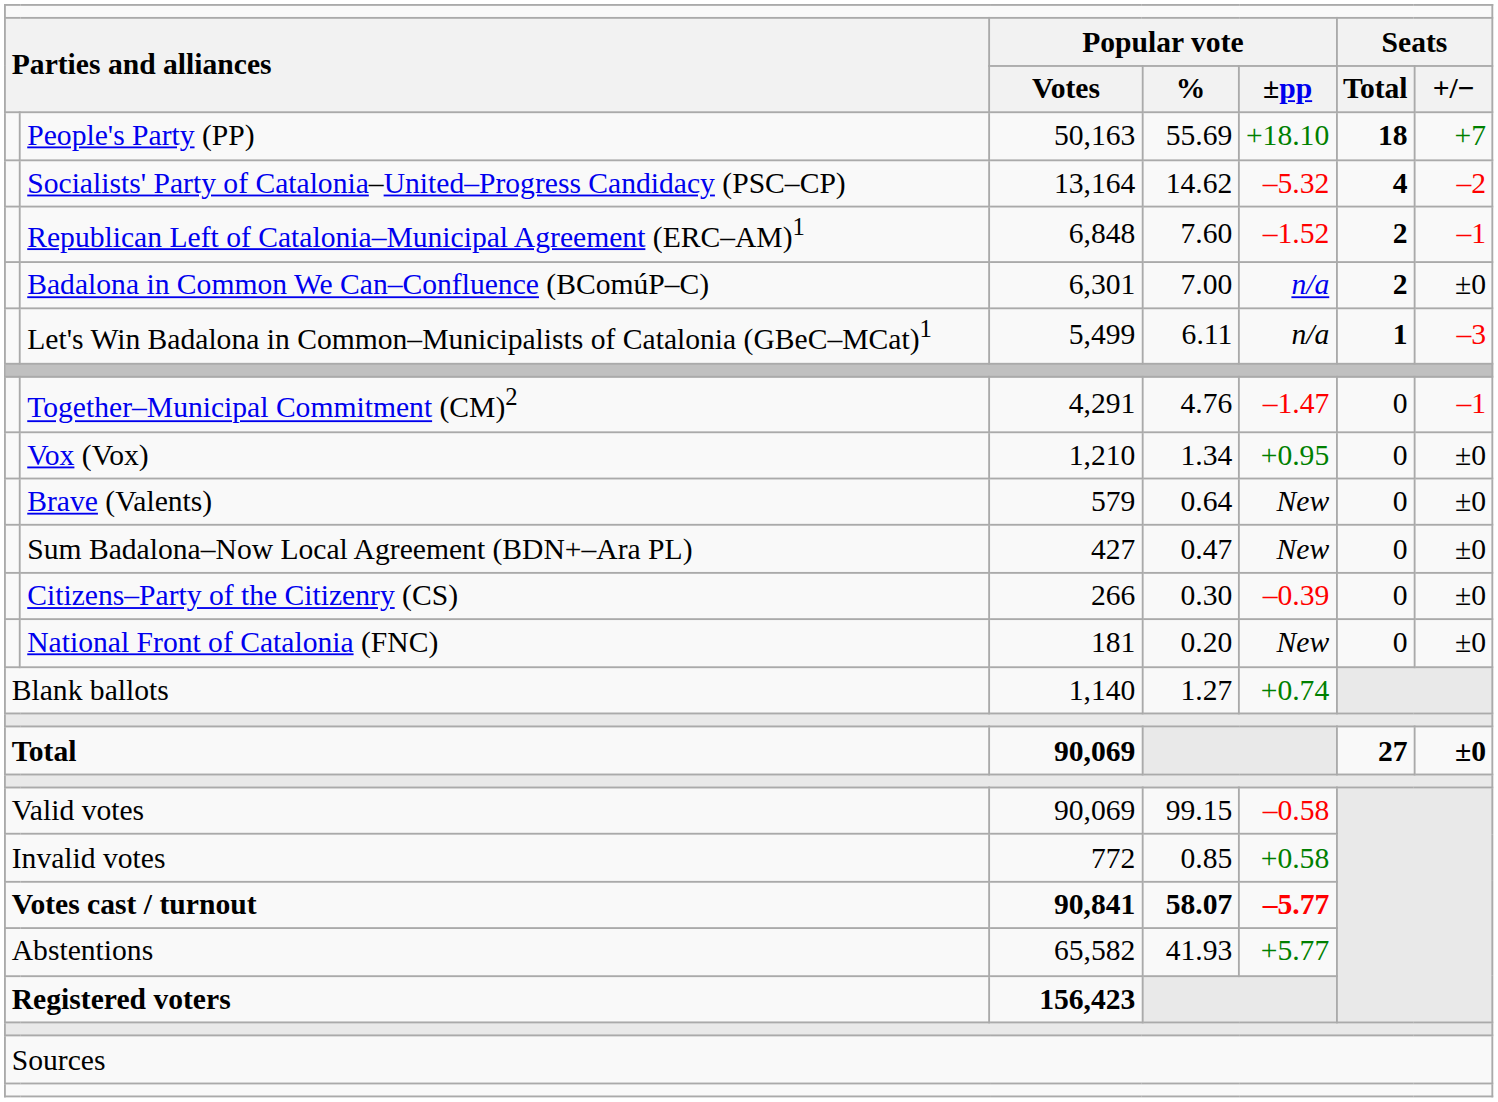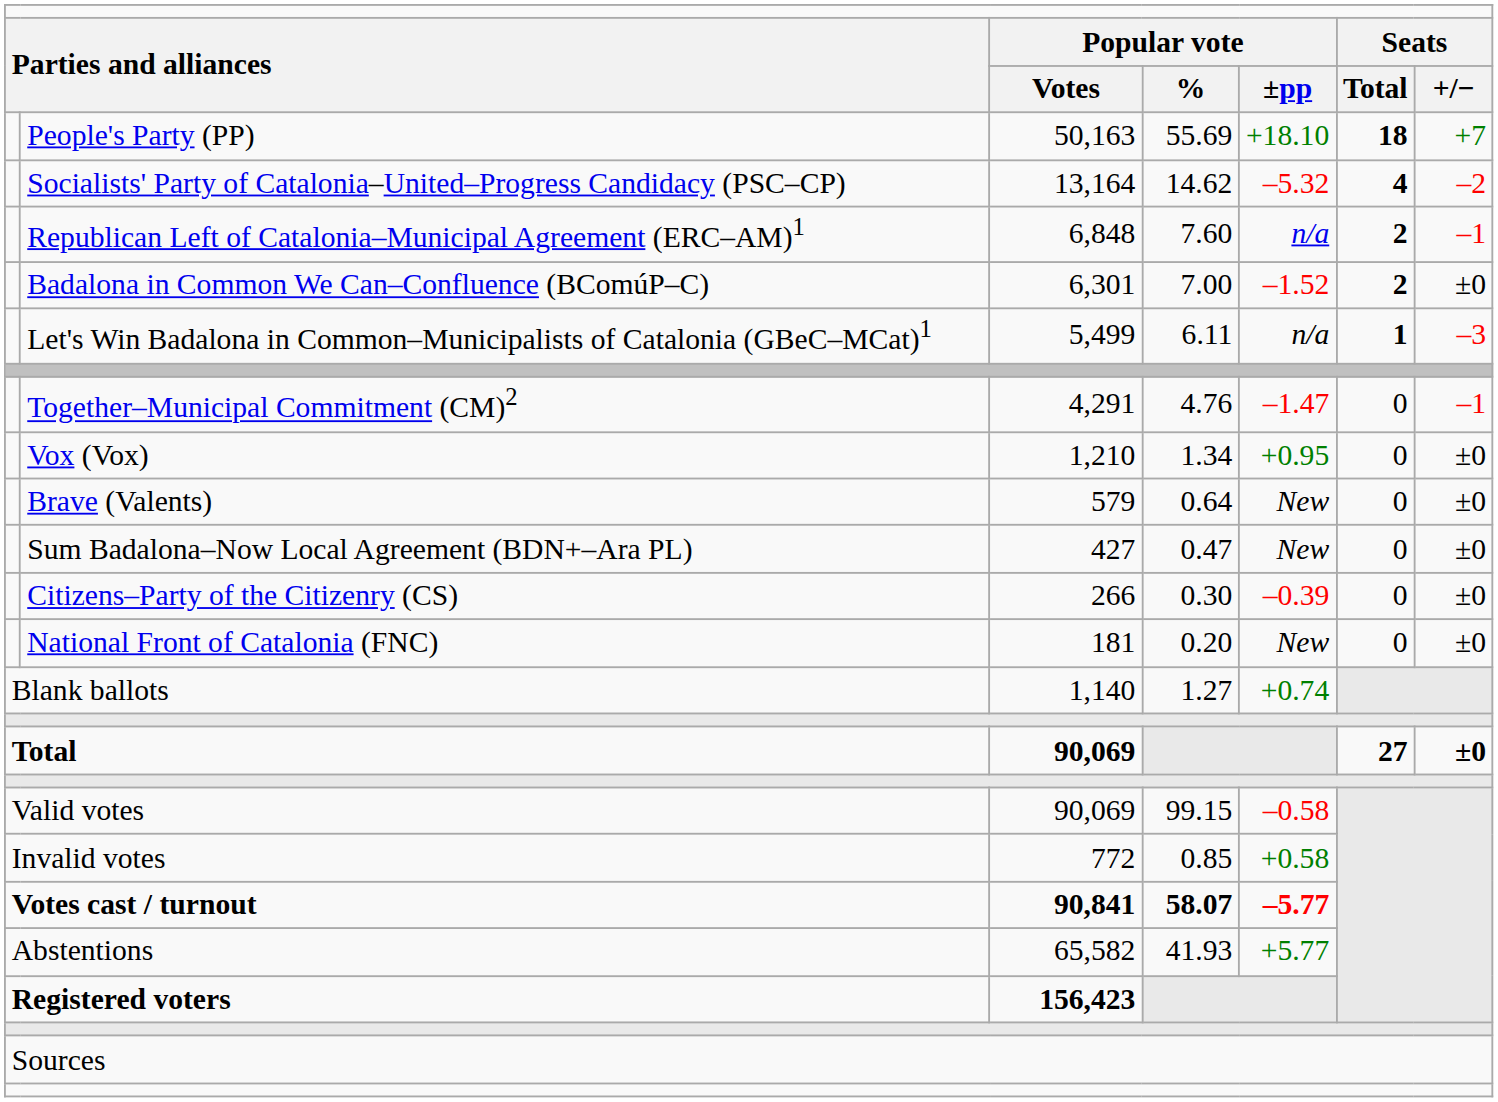(1296, 233) –1.52 -> (1310, 233) n/a
(1310, 284) n/a -> (1296, 284) –1.52
